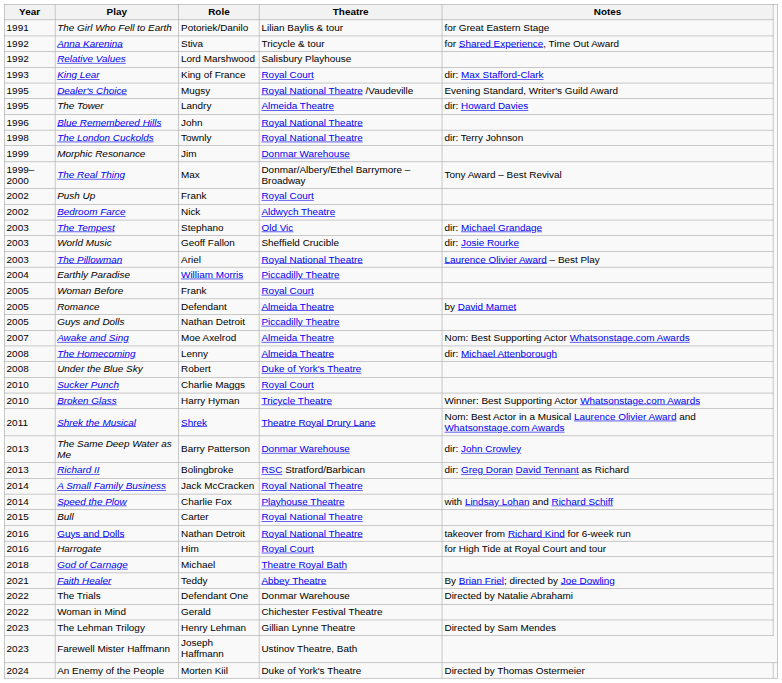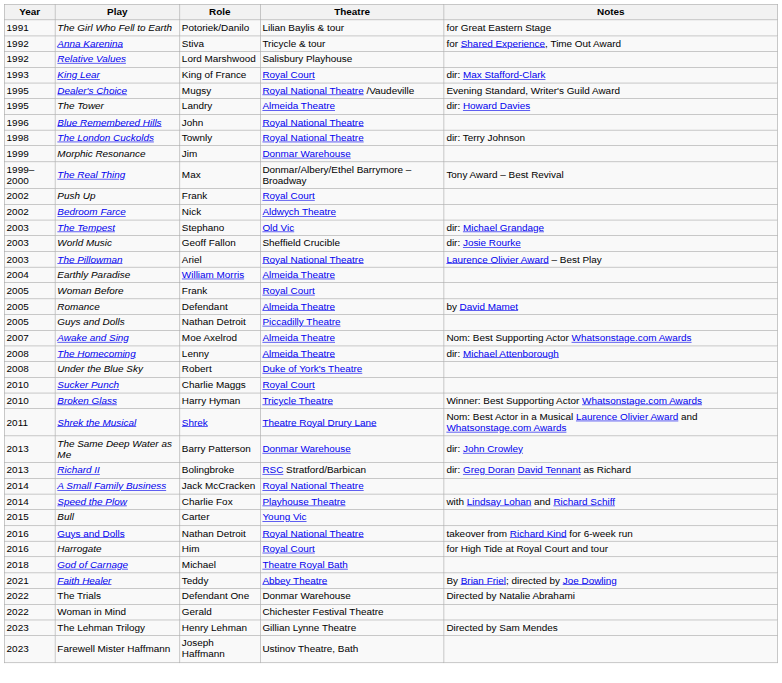(301, 275) Piccadilly Theatre -> (299, 275) Almeida Theatre
(312, 517) Royal National Theatre -> (284, 517) Young Vic
- row: (18, 670)
